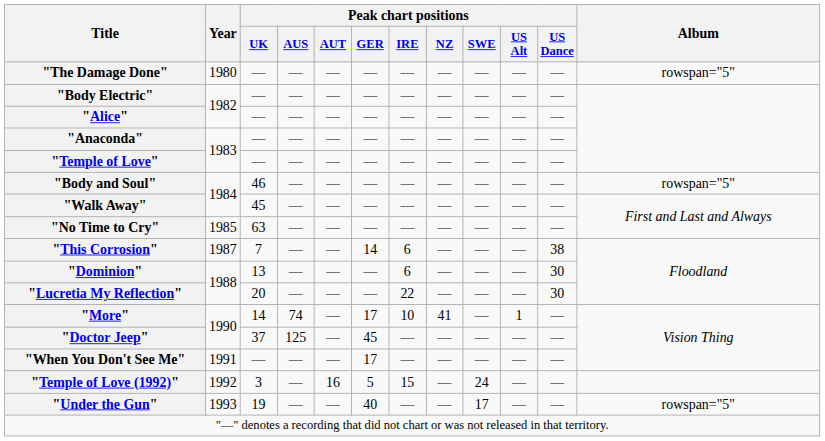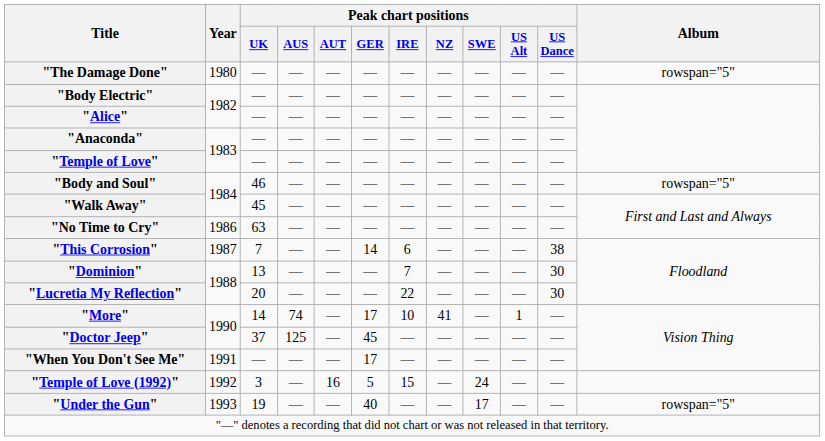(223, 227) 1985 -> (223, 227) 1986
(407, 271) 6 -> (407, 271) 7
